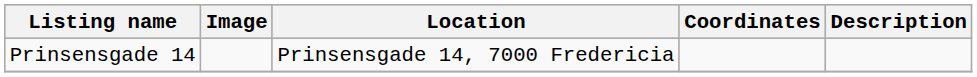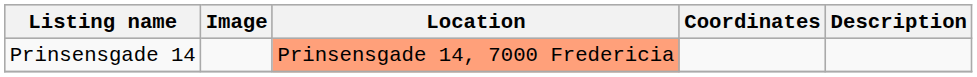(476, 55) no background -> (476, 55) lightsalmon background
